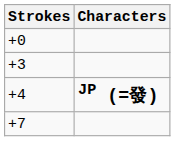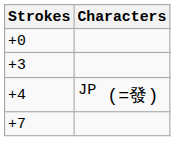(118, 94) bold -> (118, 94) normal
